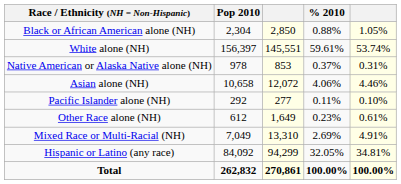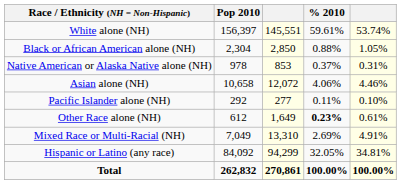rows swapped: (109, 48) <-> (109, 30)
(327, 118) normal -> (327, 118) bold
